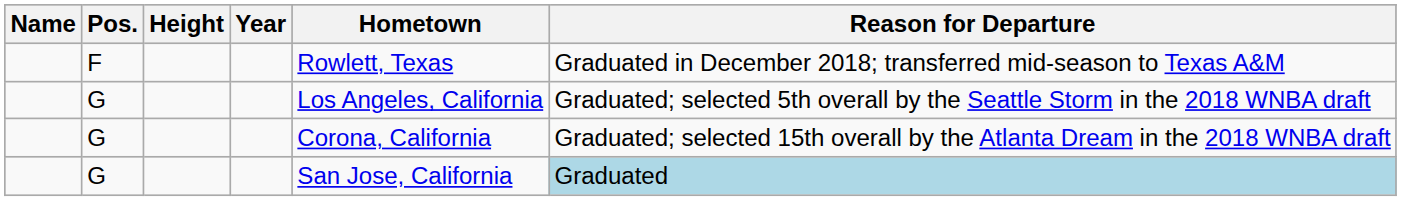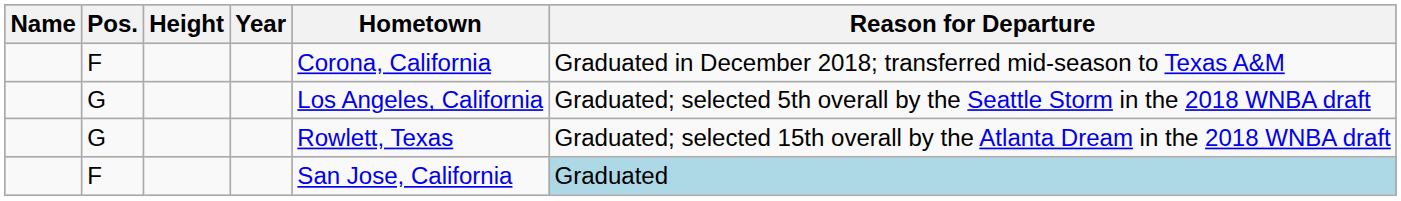(375, 62) Rowlett, Texas -> (394, 62) Corona, California
(394, 138) Corona, California -> (375, 138) Rowlett, Texas
(97, 176) G -> (95, 176) F
